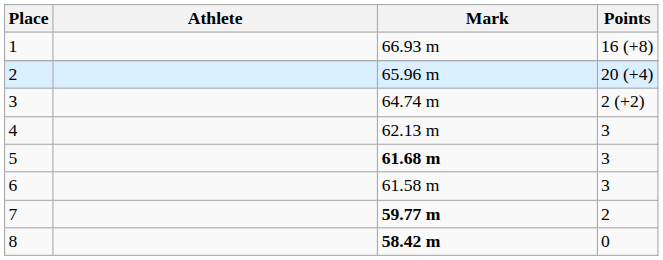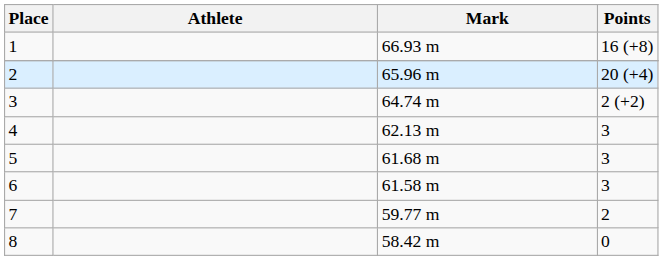(411, 158) bold -> (411, 158) normal
(411, 213) bold -> (411, 213) normal
(411, 241) bold -> (411, 241) normal
